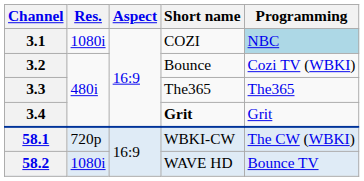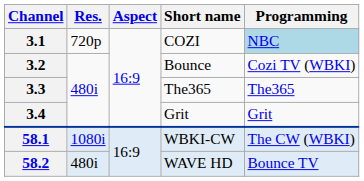(88, 41) 1080i -> (86, 41) 720p
(178, 114) bold -> (176, 114) normal
(86, 139) 720p -> (88, 139) 1080i
(88, 163) 1080i -> (84, 163) 480i
